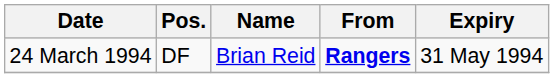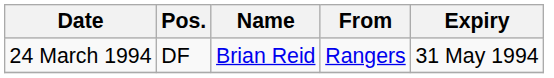(368, 55) bold -> (365, 55) normal
